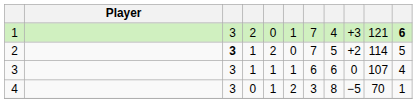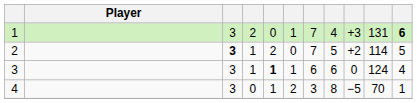(378, 32) 121 -> (378, 32) 131
(273, 70) normal -> (273, 70) bold
(378, 70) 107 -> (378, 70) 124
